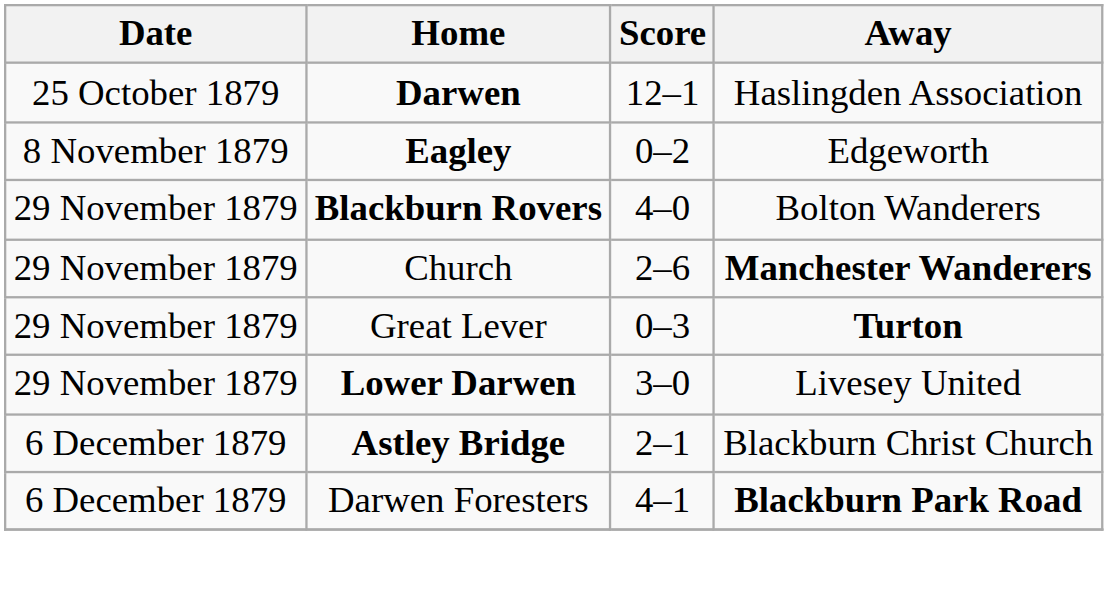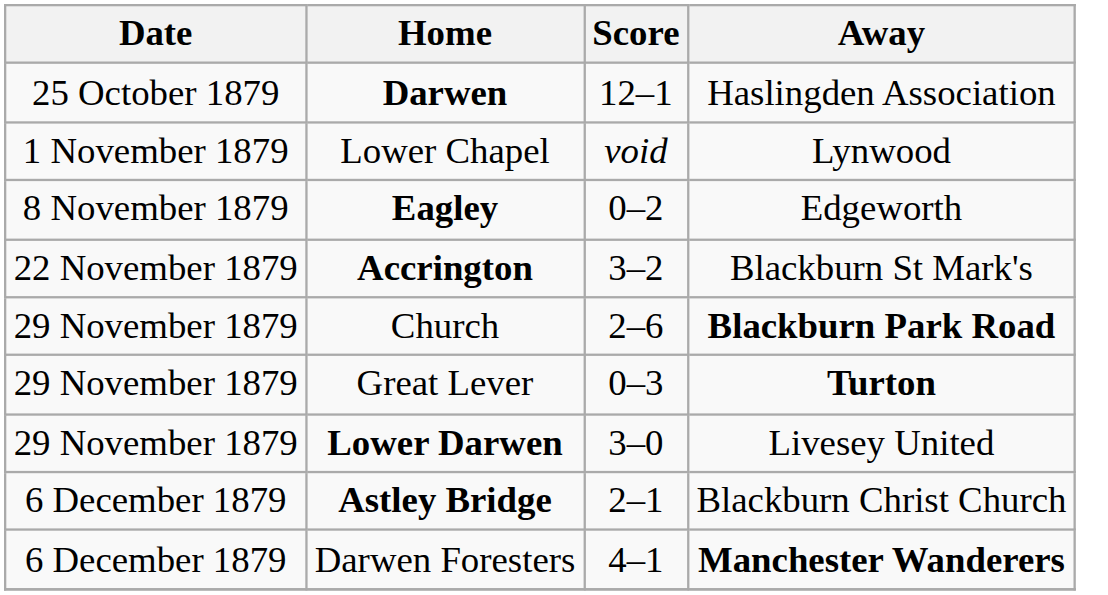+ row: (445, 150)
+ row: (445, 267)
- row: (458, 208)
(908, 267) Manchester Wanderers -> (881, 325) Blackburn Park Road
(908, 500) Blackburn Park Road -> (881, 558) Manchester Wanderers
